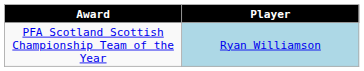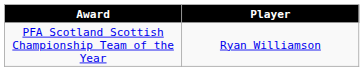(270, 45) lightblue background -> (270, 45) no background
